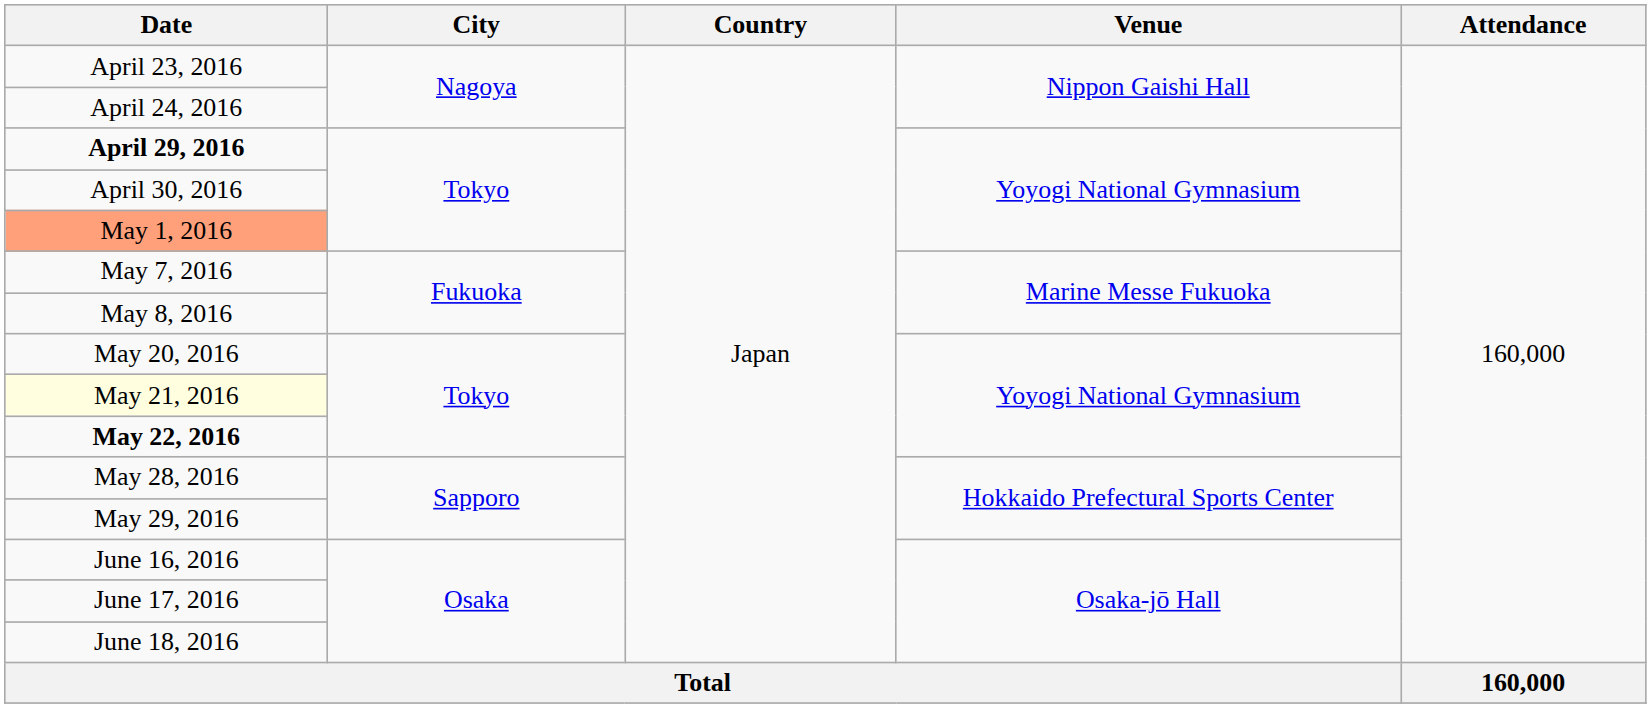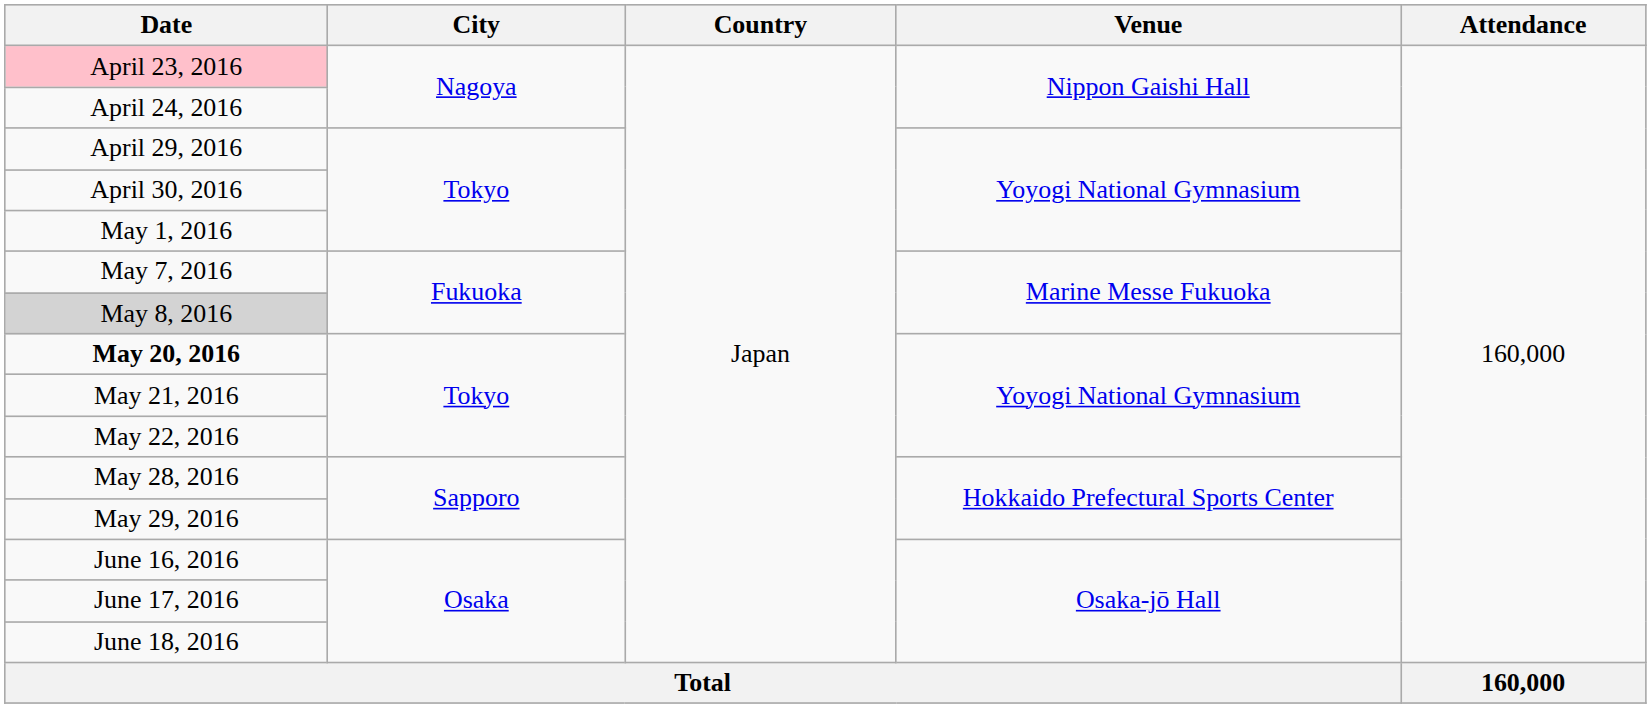(166, 66) no background -> (166, 66) pink background
(166, 148) bold -> (166, 148) normal
(166, 230) lightsalmon background -> (166, 230) no background
(166, 312) no background -> (166, 312) lightgrey background
(166, 353) normal -> (166, 353) bold
(166, 395) lightyellow background -> (166, 395) no background
(166, 436) bold -> (166, 436) normal
